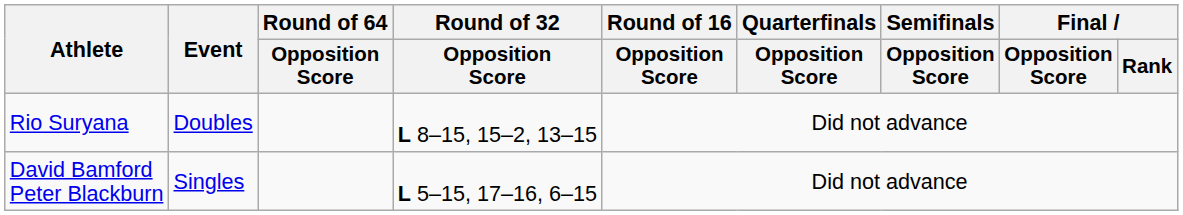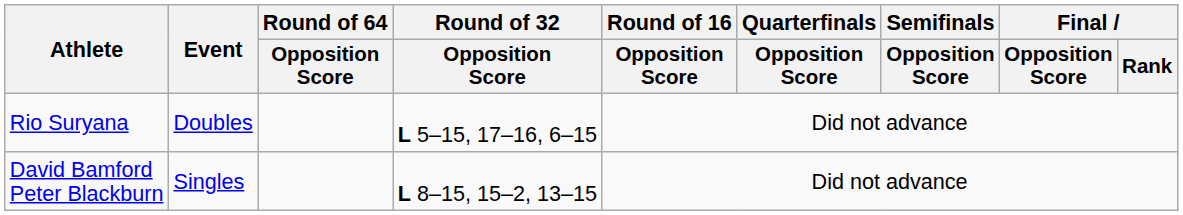(497, 135) L 8–15, 15–2, 13–15 -> (497, 135) L 5–15, 17–16, 6–15
(497, 193) L 5–15, 17–16, 6–15 -> (497, 193) L 8–15, 15–2, 13–15
